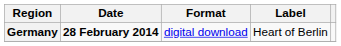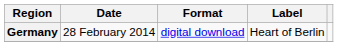(111, 32) bold -> (109, 32) normal
